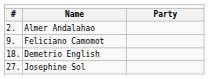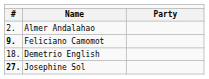(11, 41) normal -> (11, 41) bold
(13, 67) normal -> (13, 67) bold
